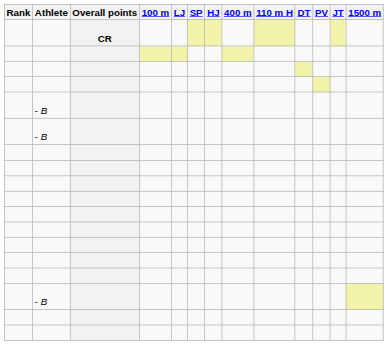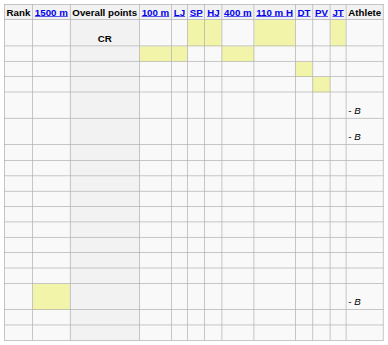columns swapped: (51, 12) <-> (365, 12)
